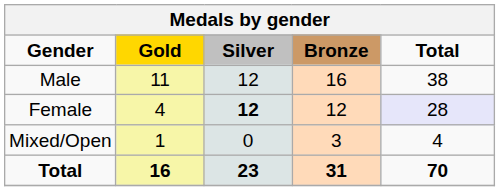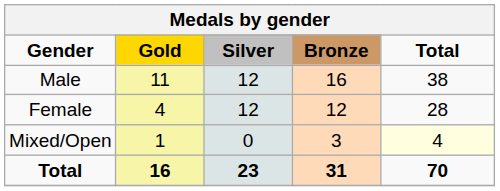(248, 110) bold -> (248, 110) normal
(438, 110) lavender background -> (438, 110) no background
(438, 140) no background -> (438, 140) lightyellow background
